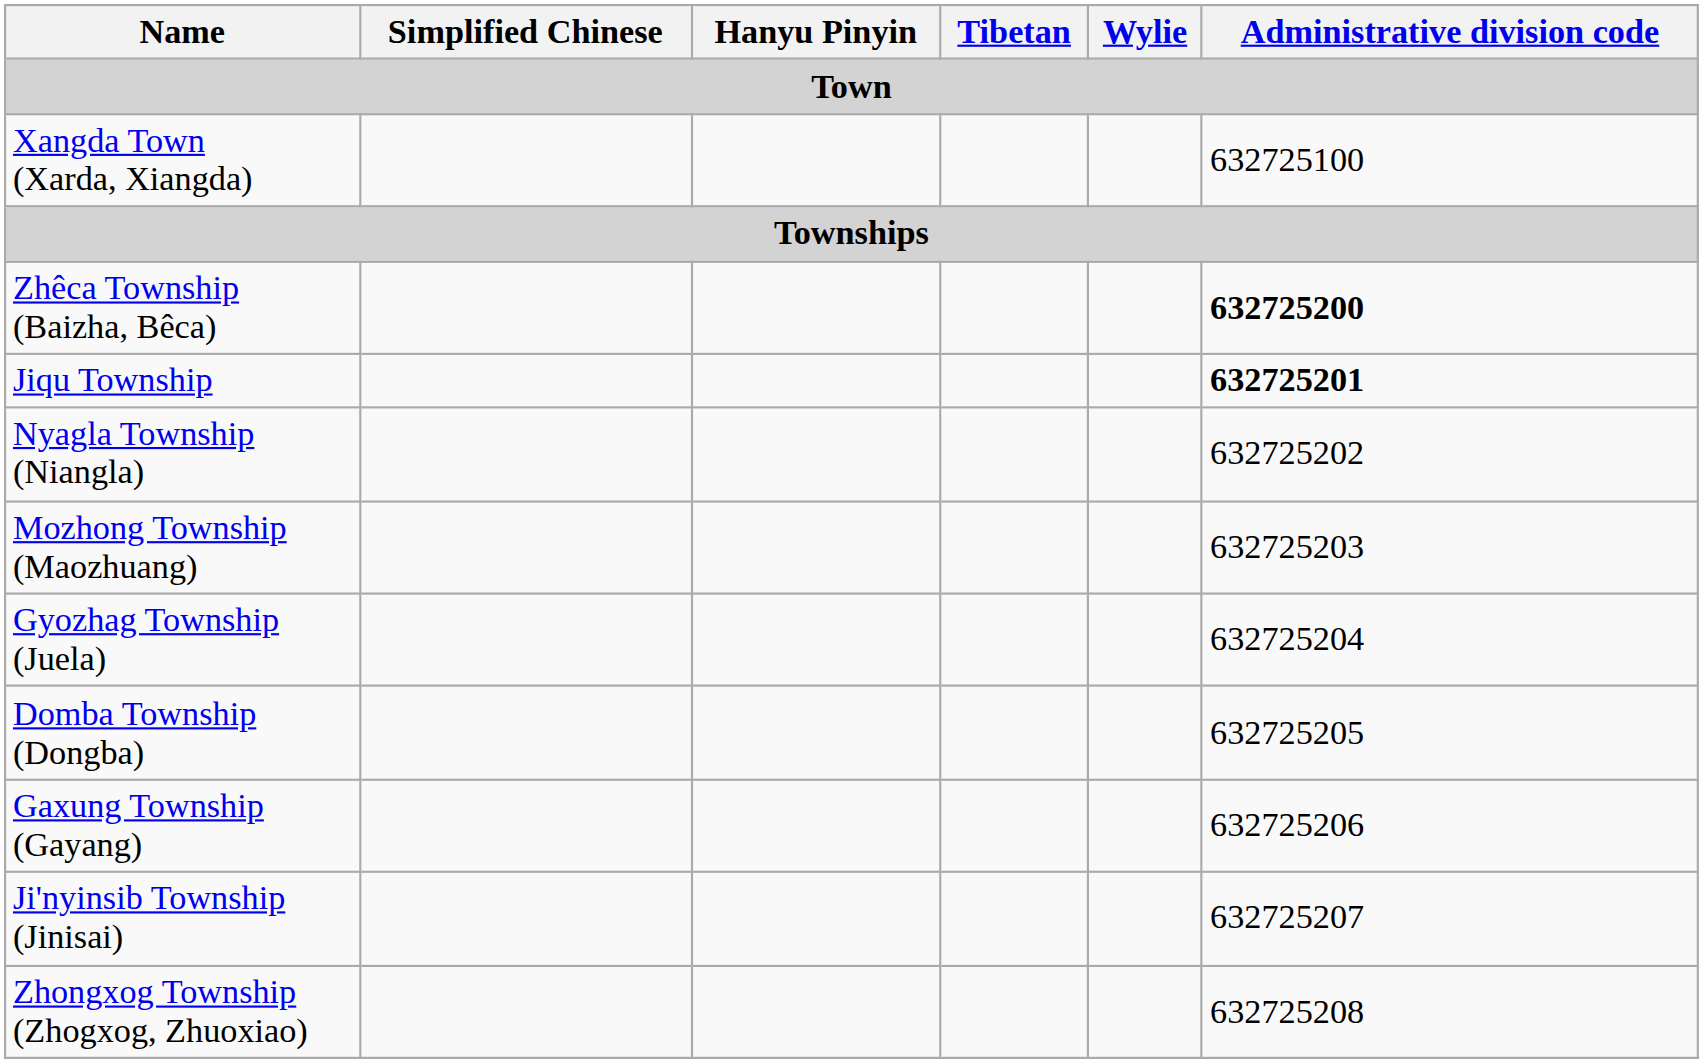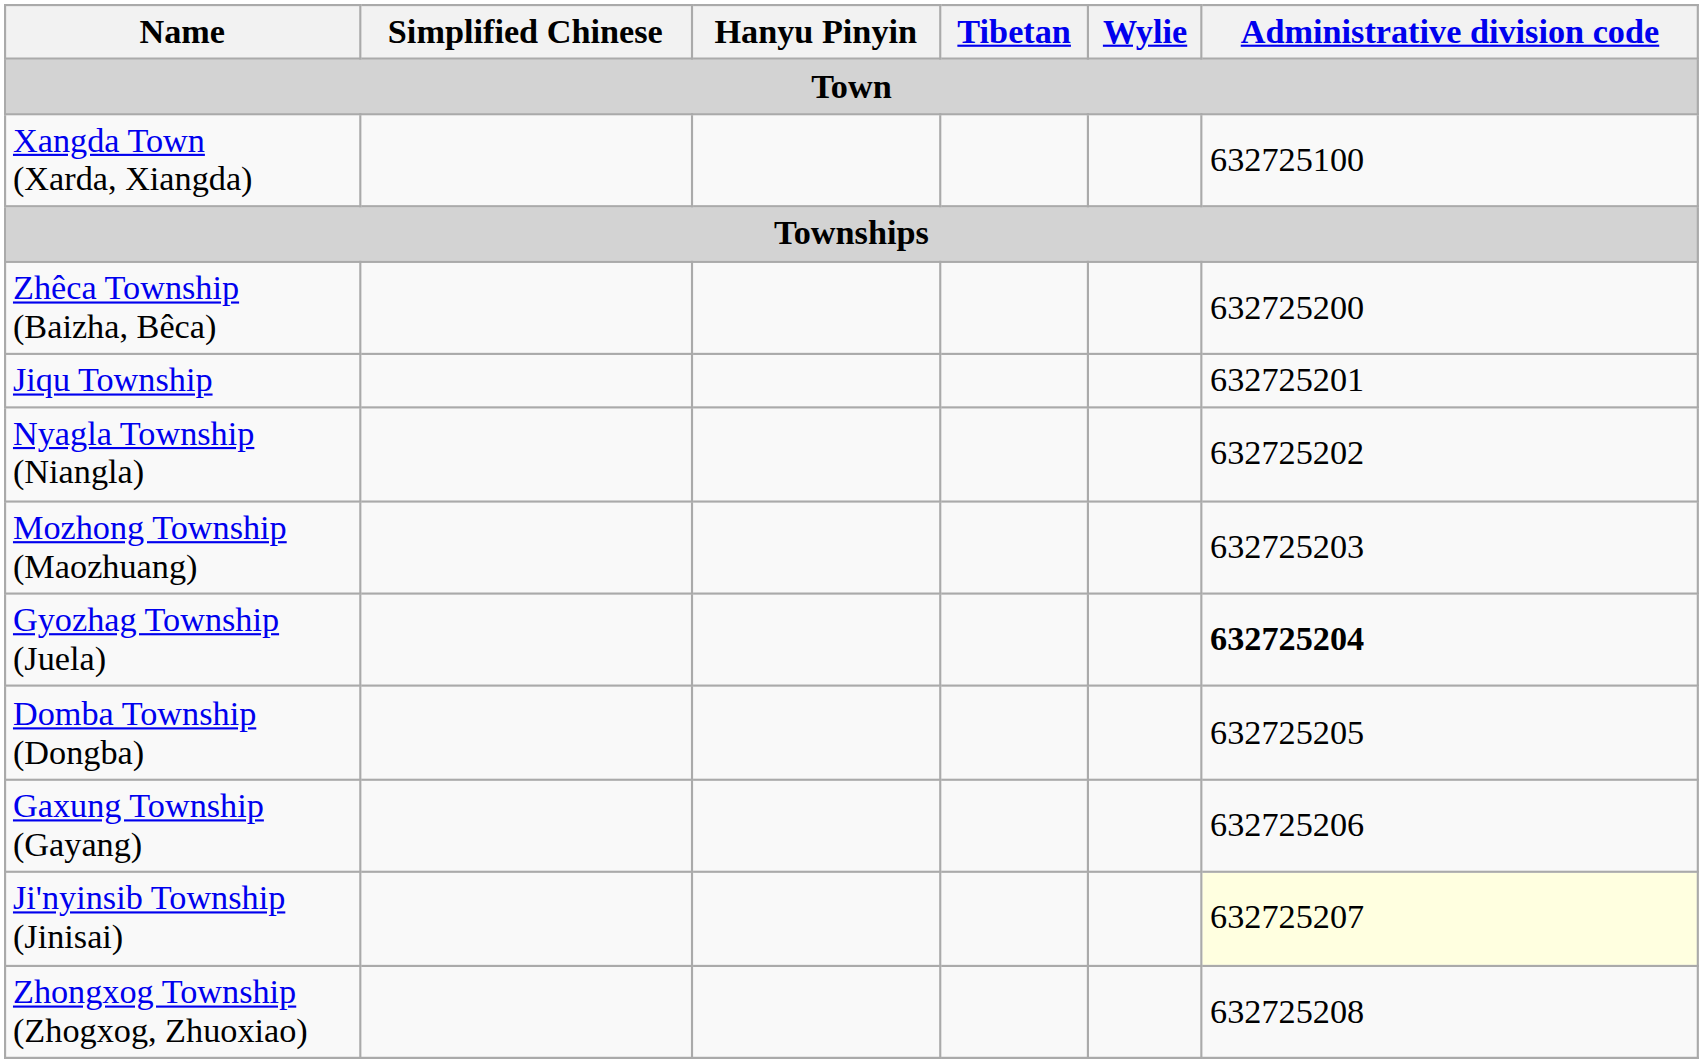(1287, 306) bold -> (1287, 306) normal
(1287, 380) bold -> (1287, 380) normal
(1287, 639) normal -> (1287, 639) bold
(1287, 917) no background -> (1287, 917) lightyellow background
